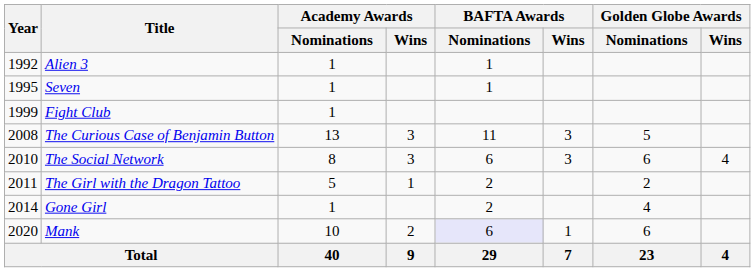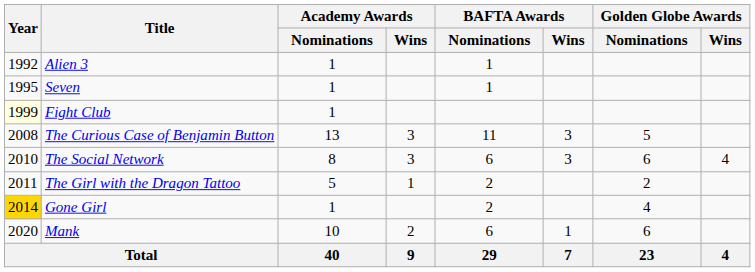(23, 111) no background -> (23, 111) lightyellow background
(23, 207) no background -> (23, 207) gold background
(489, 231) lavender background -> (489, 231) no background
